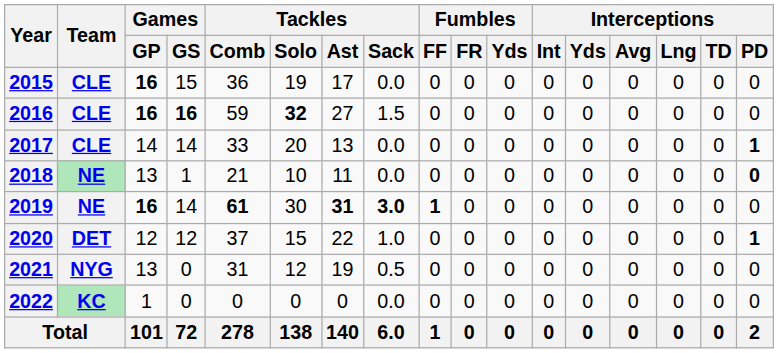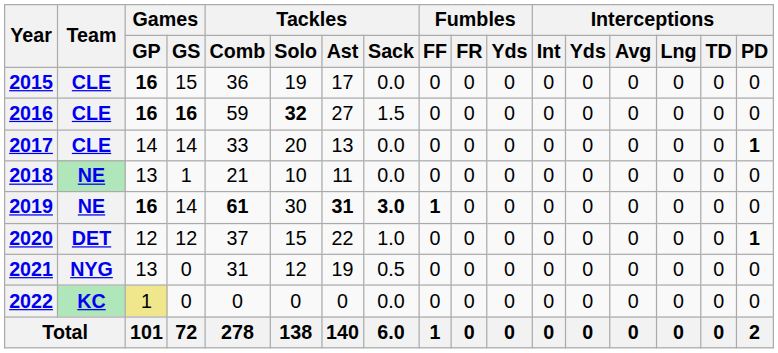(755, 176) bold -> (755, 176) normal
(147, 301) no background -> (147, 301) khaki background
